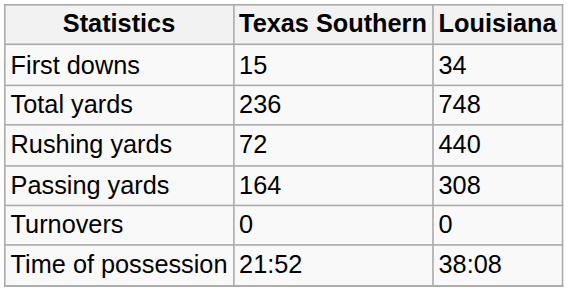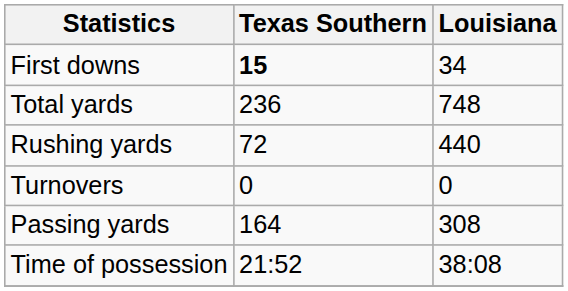(253, 64) normal -> (253, 64) bold
rows swapped: (90, 184) <-> (67, 225)
